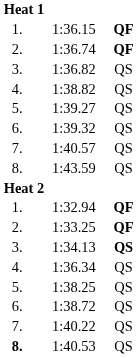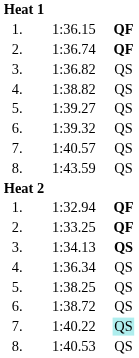(123, 326) no background -> (123, 326) paleturquoise background
(17, 346) bold -> (17, 346) normal
